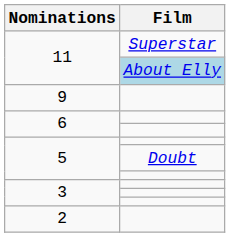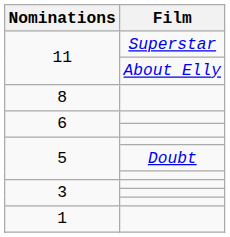(172, 71) lightblue background -> (172, 71) no background
(62, 97) 9 -> (62, 97) 8
(62, 219) 2 -> (62, 219) 1
